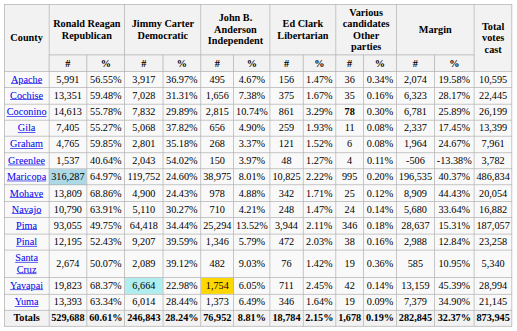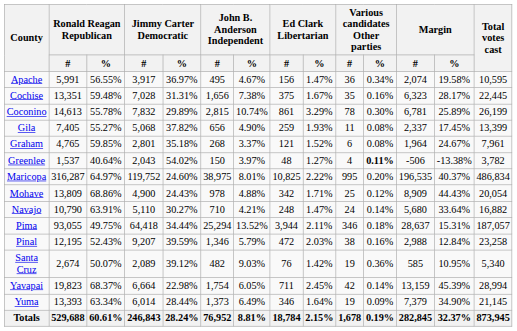(350, 112) bold -> (350, 112) normal
(380, 160) normal -> (380, 160) bold
(68, 177) lightblue background -> (68, 177) no background
(144, 286) paleturquoise background -> (144, 286) no background
(217, 286) gold background -> (217, 286) no background
